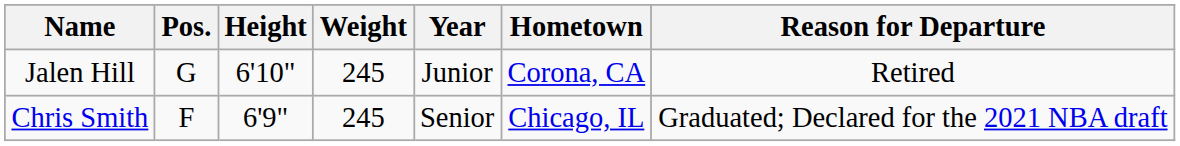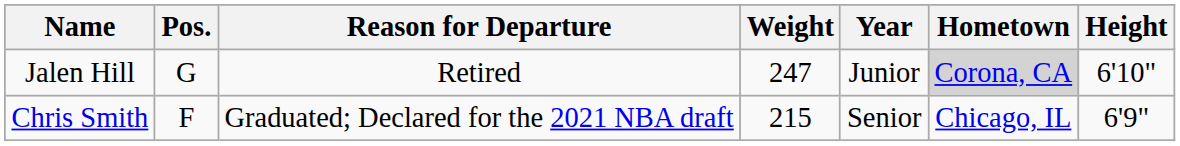columns swapped: (266, 27) <-> (913, 27)
(363, 72) 245 -> (790, 72) 247
(576, 72) no background -> (1003, 72) lightgrey background
(363, 117) 245 -> (790, 117) 215
